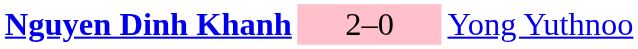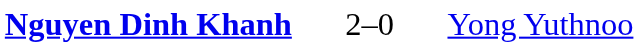(370, 23) pink background -> (370, 23) no background
